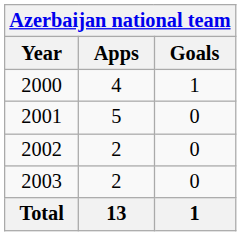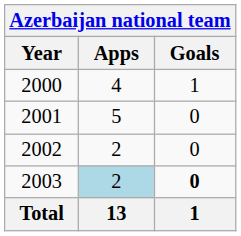(116, 181) no background -> (116, 181) lightblue background
(195, 181) normal -> (195, 181) bold
